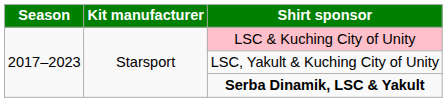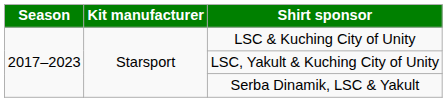(325, 39) pink background -> (325, 39) no background
(325, 85) bold -> (325, 85) normal
